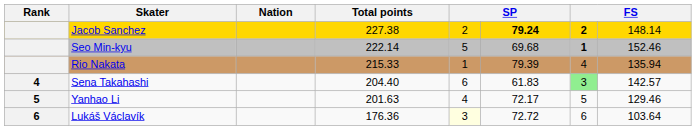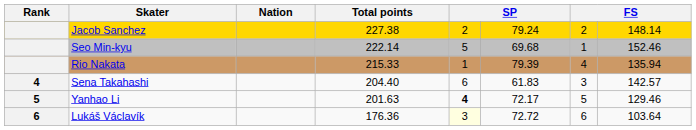(525, 30) bold -> (525, 30) normal
(584, 30) bold -> (584, 30) normal
(584, 47) bold -> (584, 47) normal
(584, 82) lightgreen background -> (584, 82) no background
(465, 99) normal -> (465, 99) bold
